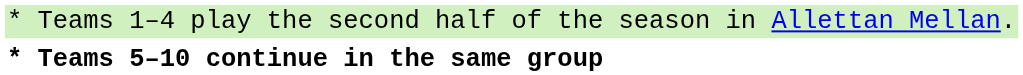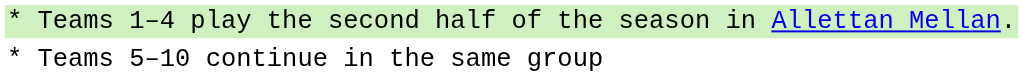(305, 59) bold -> (305, 59) normal
